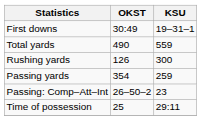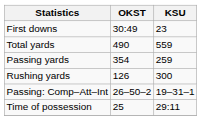(175, 29) 19–31–1 -> (161, 29) 23
rows swapped: (38, 60) <-> (38, 76)
(161, 91) 23 -> (175, 91) 19–31–1
